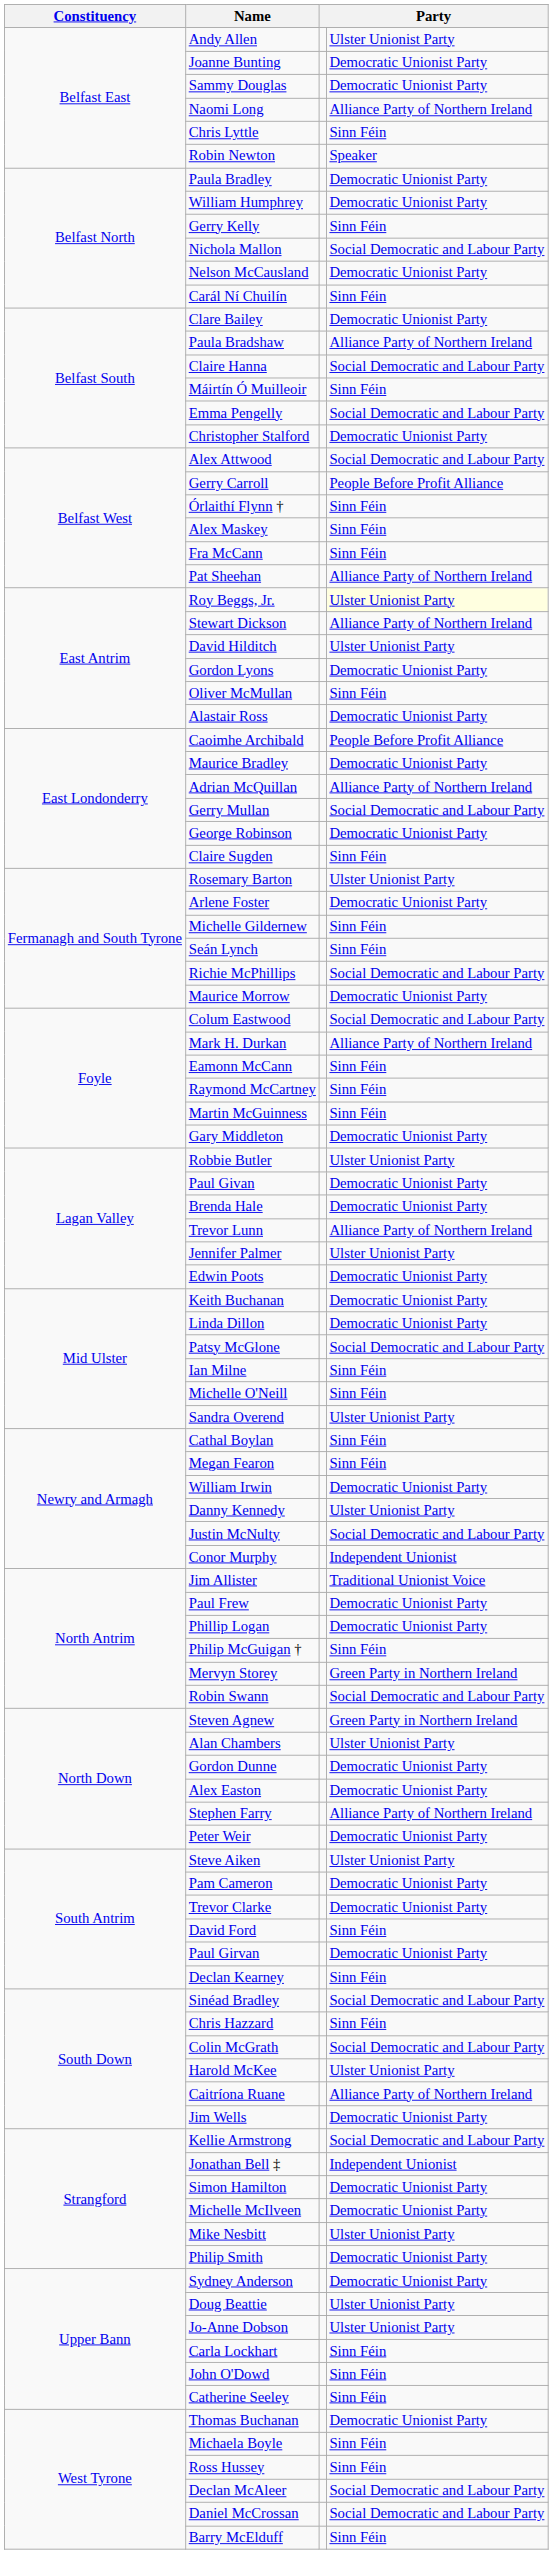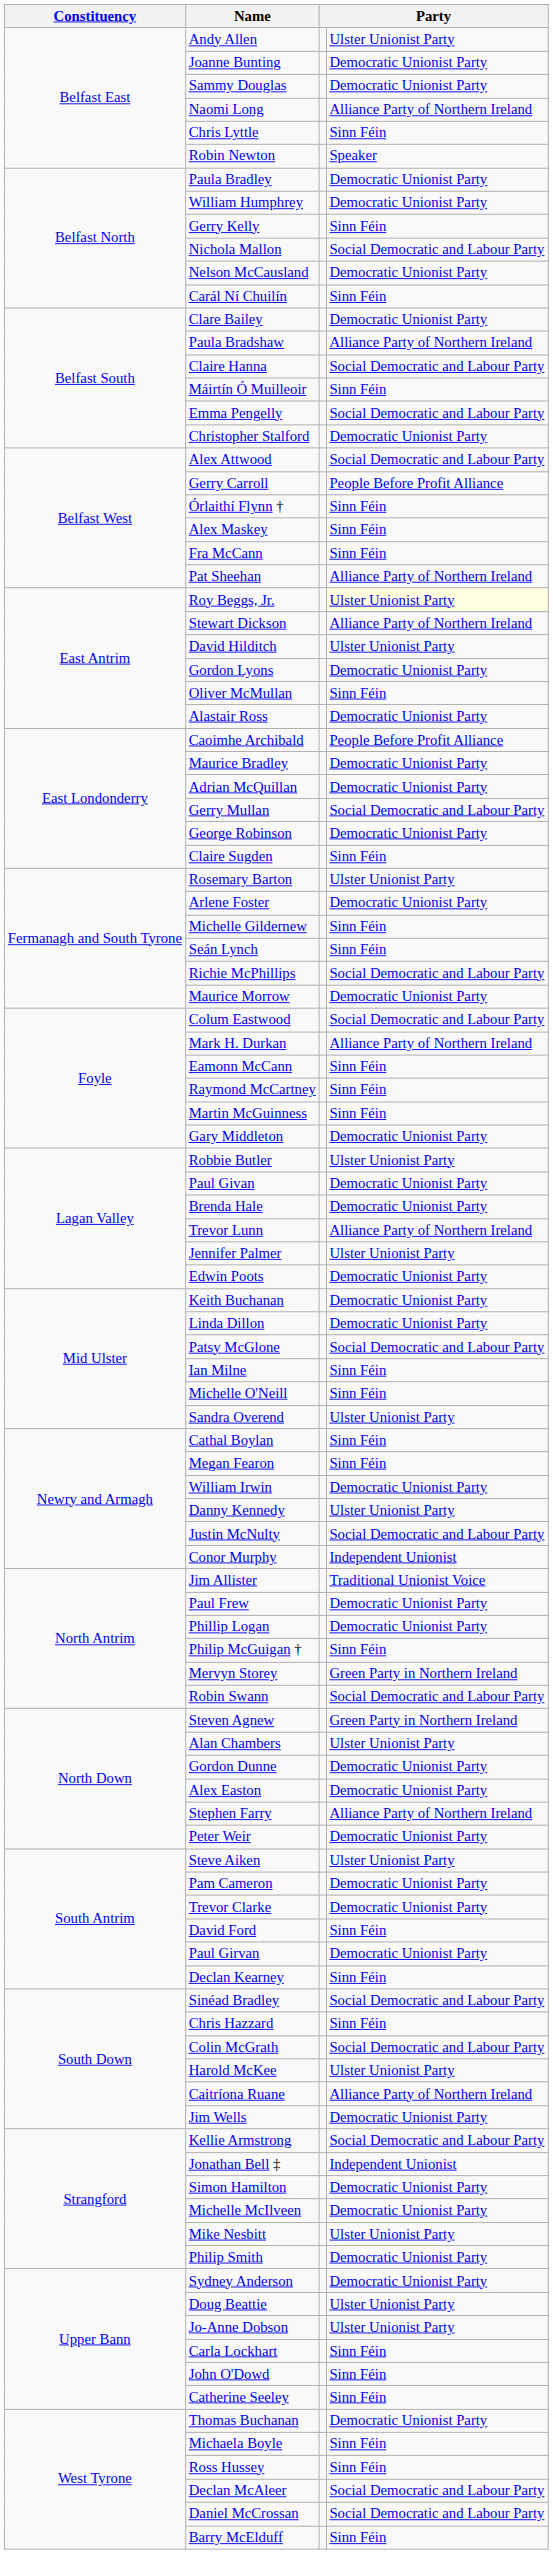(431, 786) Alliance Party of Northern Ireland -> (408, 786) Democratic Unionist Party
